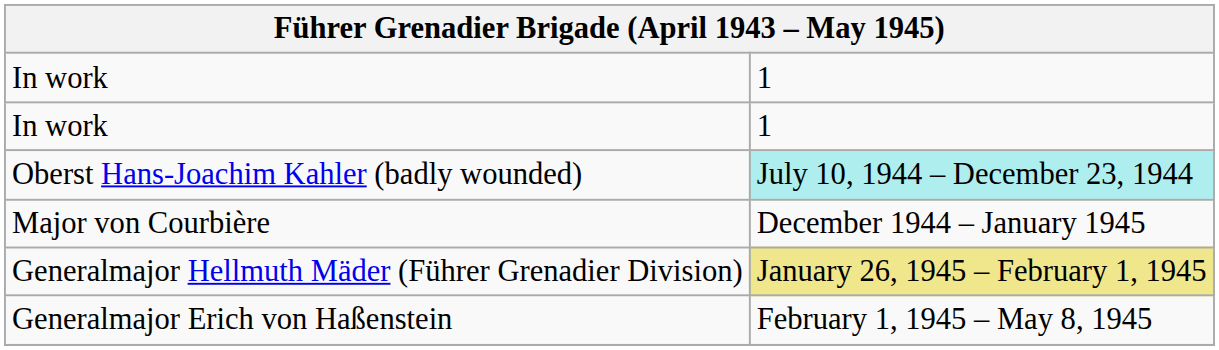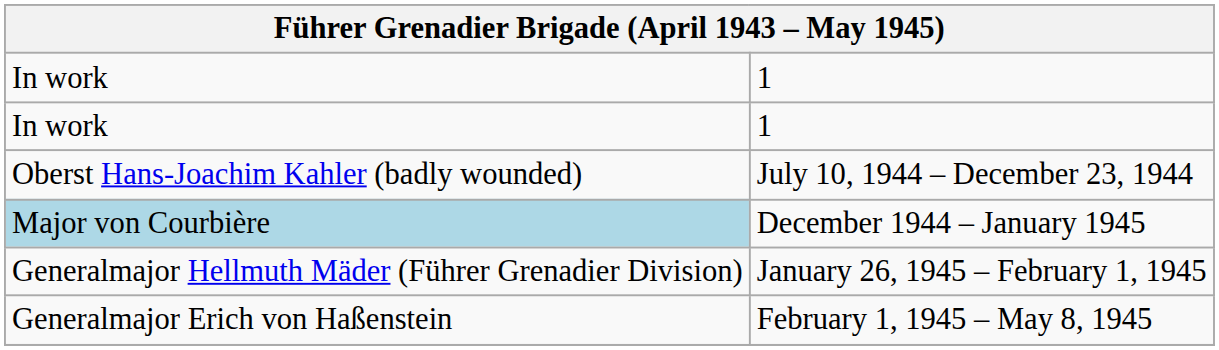(975, 174) paleturquoise background -> (975, 174) no background
(141, 222) no background -> (141, 222) lightblue background
(982, 271) khaki background -> (982, 271) no background
